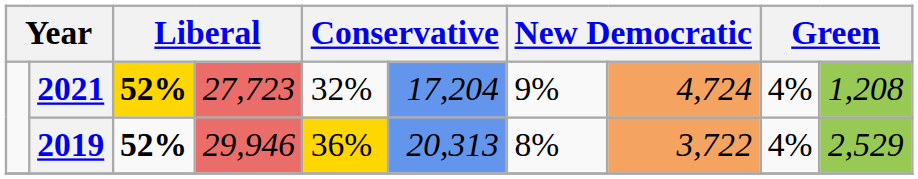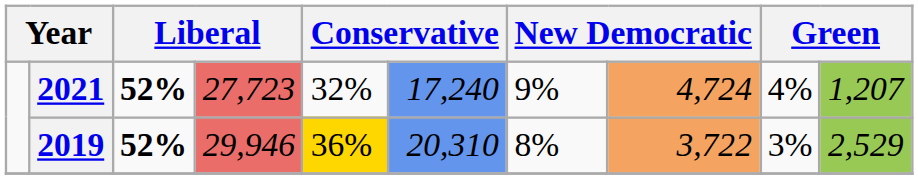(153, 89) gold background -> (153, 89) no background
(453, 89) 17,204 -> (453, 89) 17,240
(866, 89) 1,208 -> (866, 89) 1,207
(453, 144) 20,313 -> (453, 144) 20,310
(790, 144) 4% -> (790, 144) 3%
